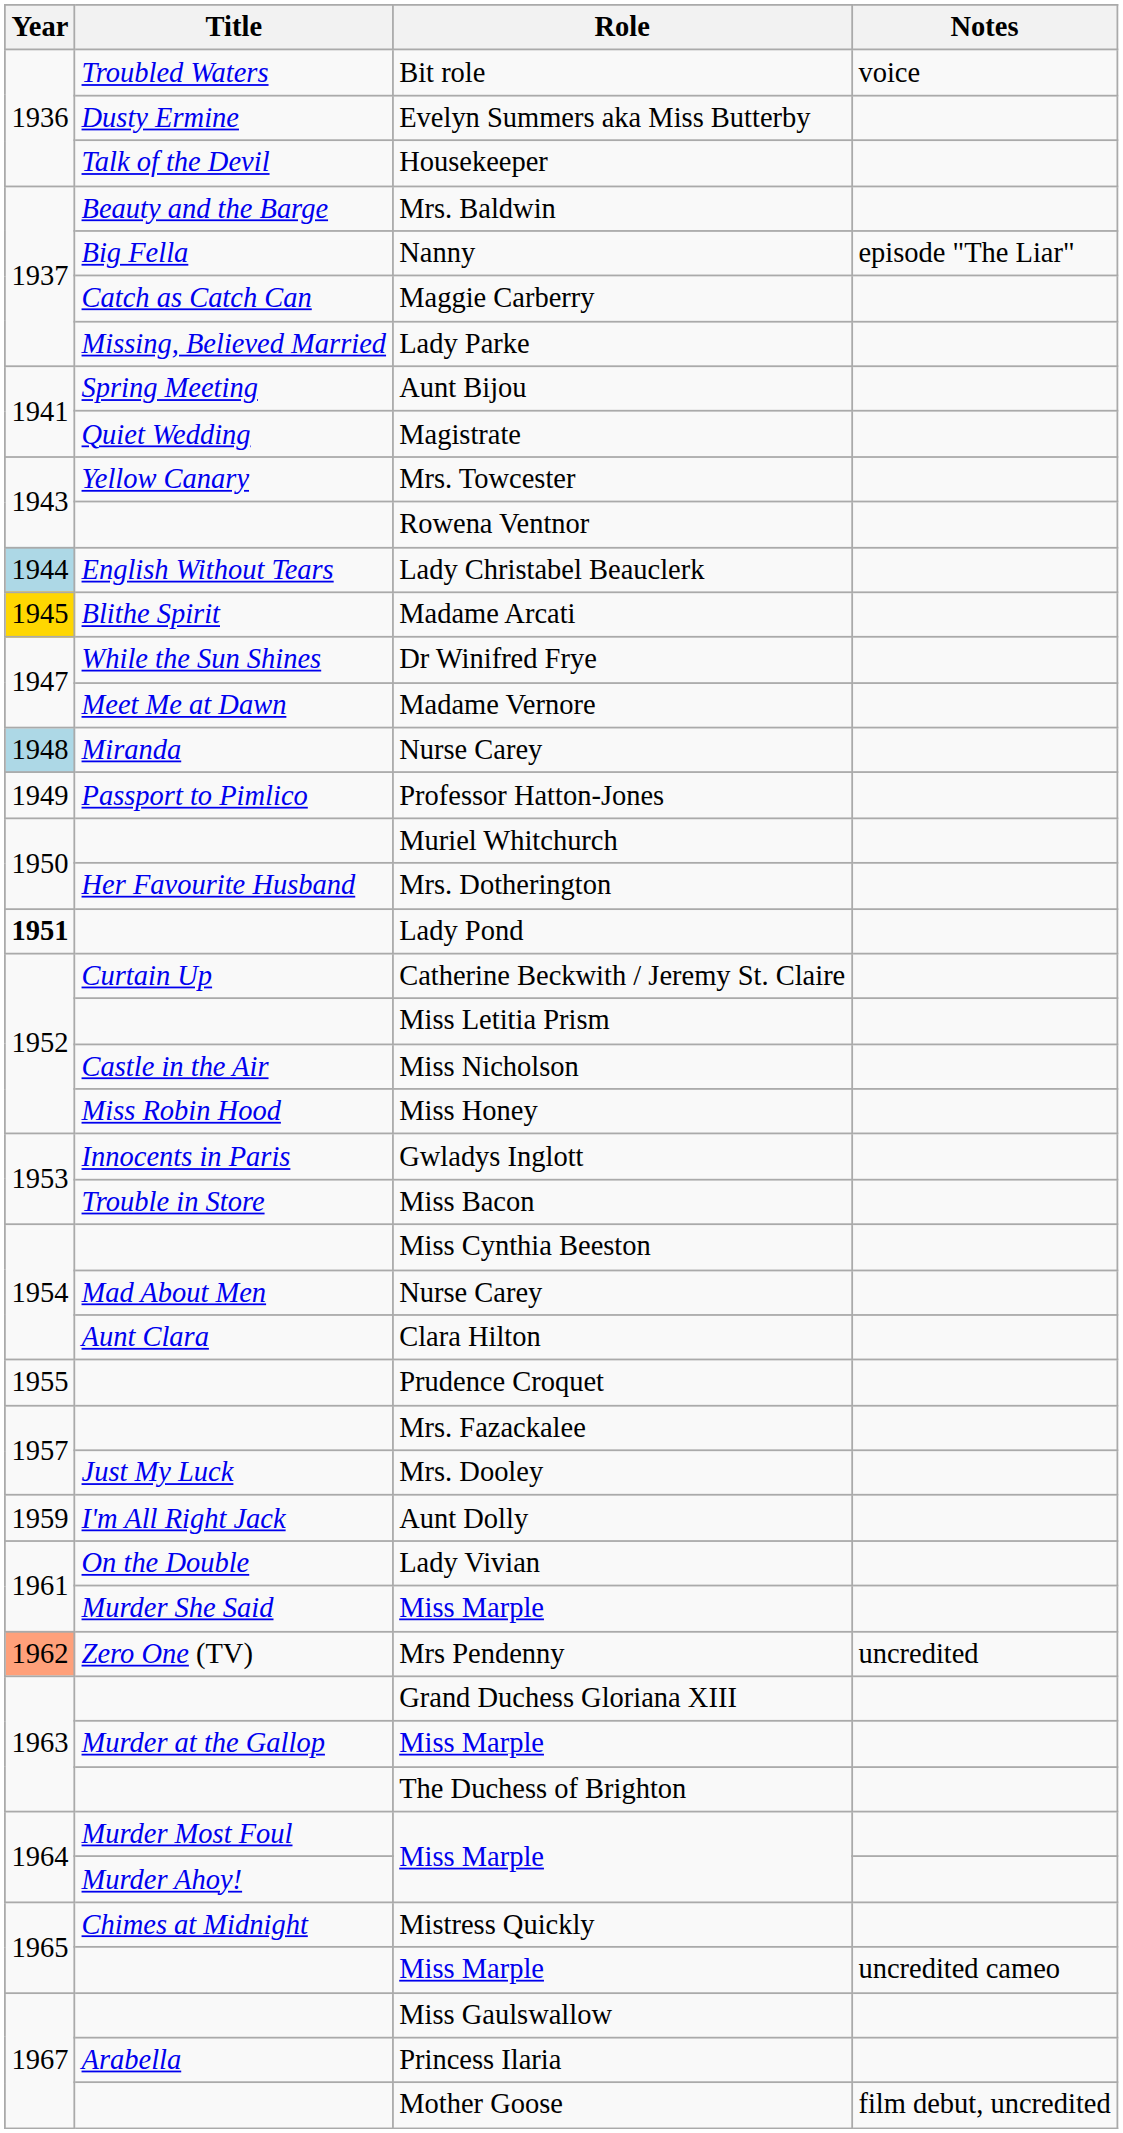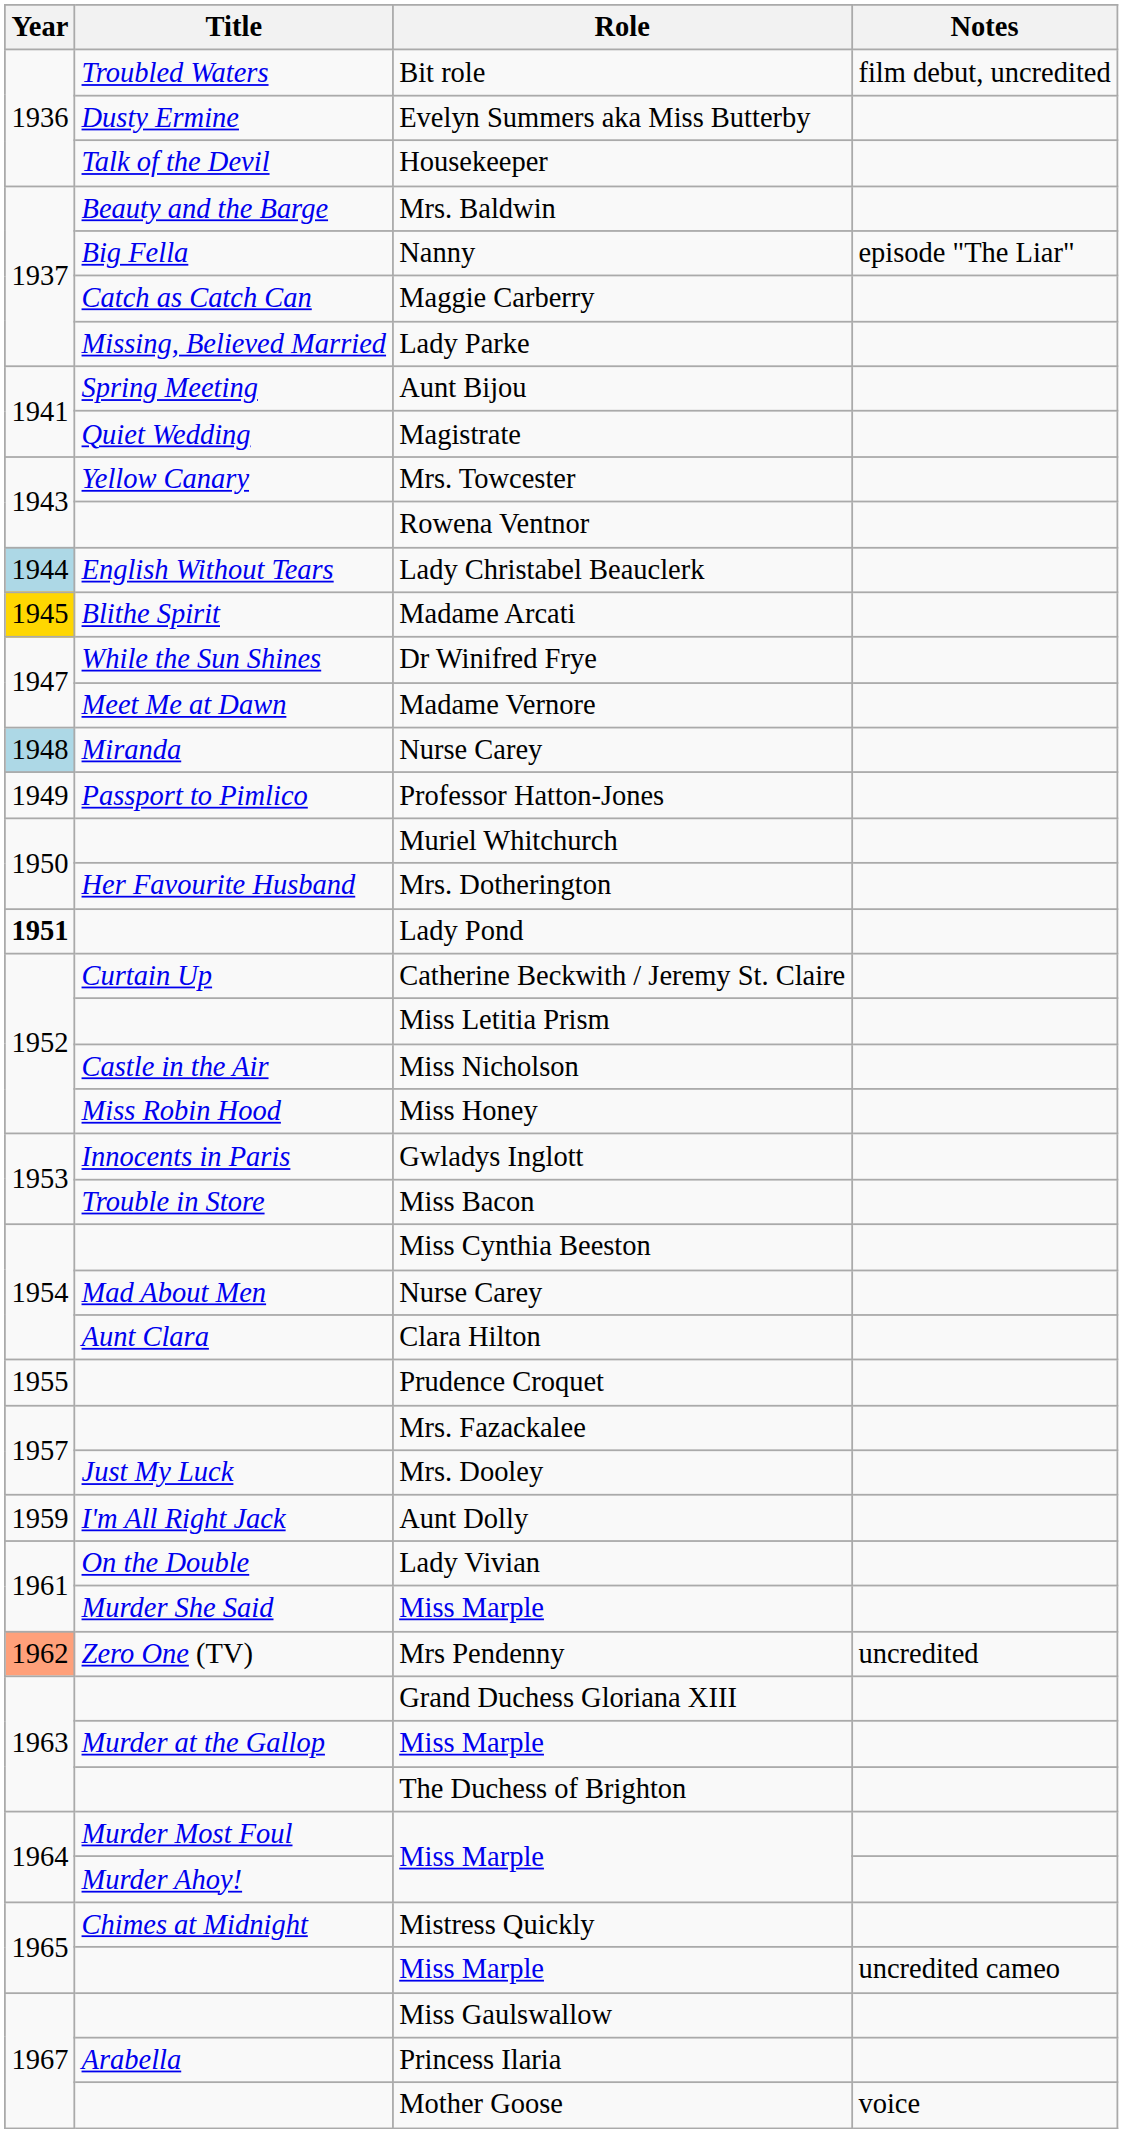(889, 72) voice -> (985, 72) film debut, uncredited
(985, 2104) film debut, uncredited -> (889, 2104) voice
